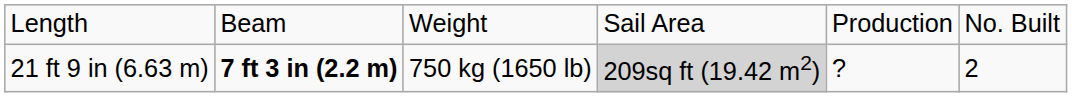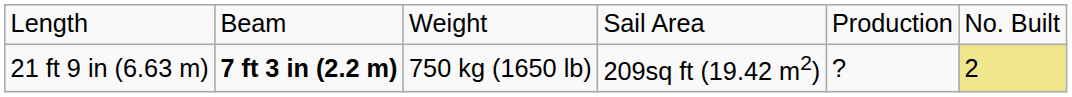(712, 68) lightgrey background -> (712, 68) no background
(972, 68) no background -> (972, 68) khaki background
